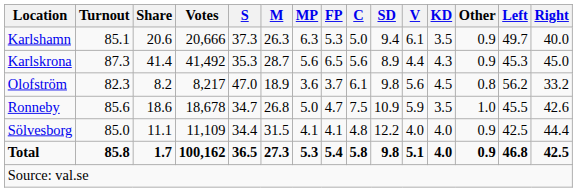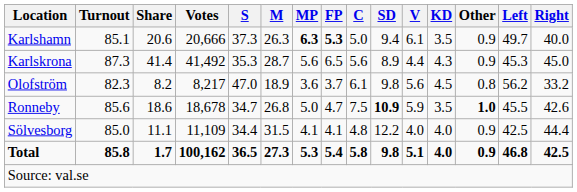(309, 38) normal -> (309, 38) bold
(334, 38) normal -> (334, 38) bold
(387, 107) normal -> (387, 107) bold
(487, 107) normal -> (487, 107) bold
